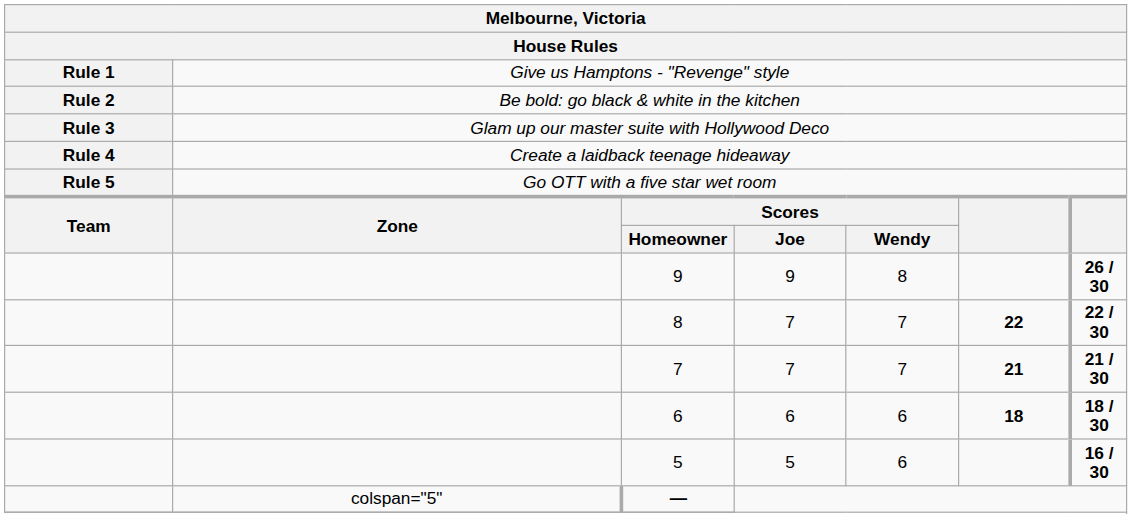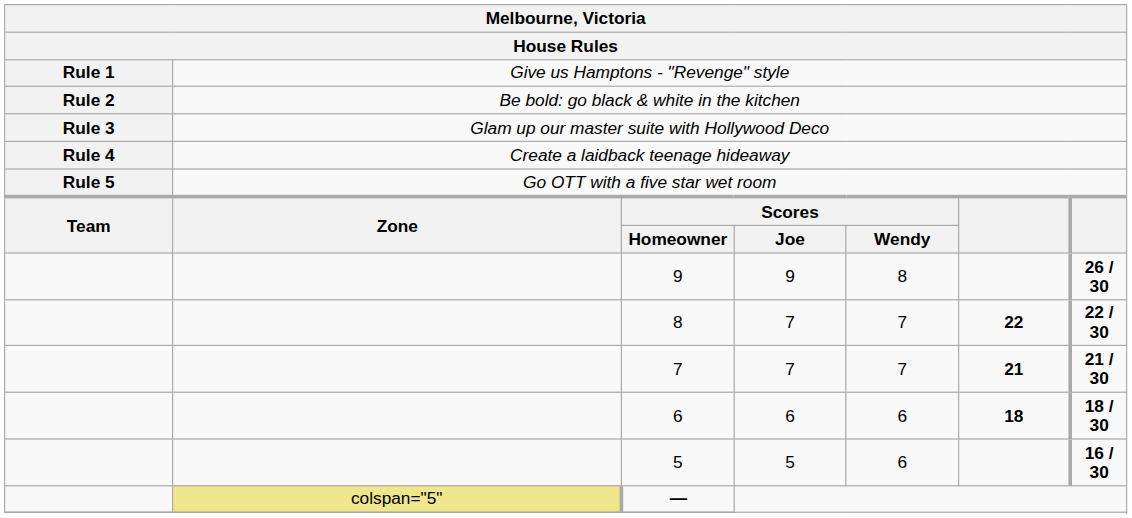(397, 499) no background -> (397, 499) khaki background
